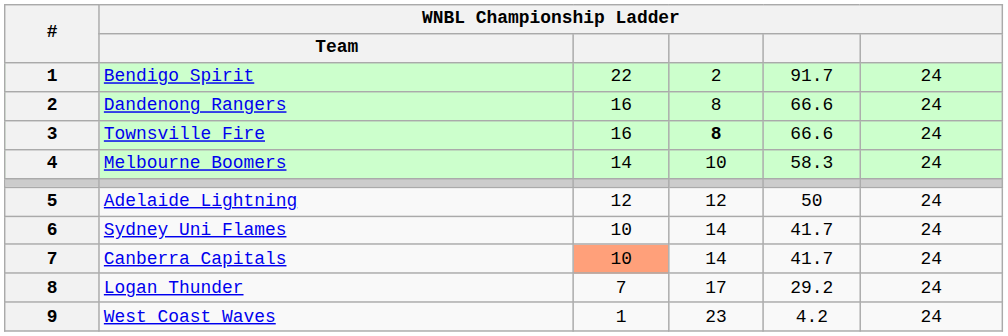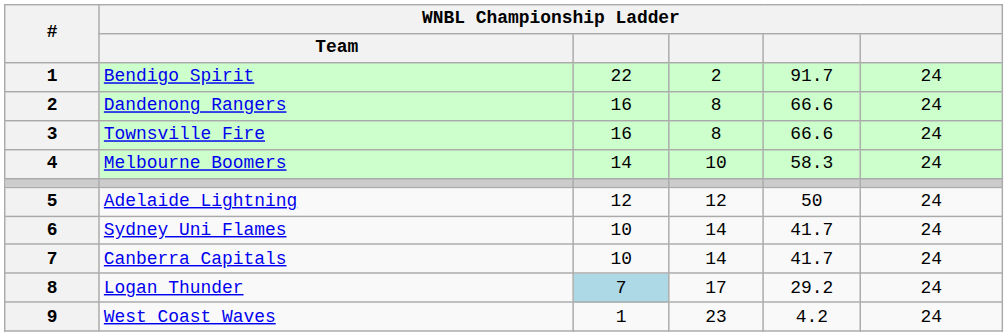(716, 135) bold -> (716, 135) normal
(621, 259) lightsalmon background -> (621, 259) no background
(621, 288) no background -> (621, 288) lightblue background
